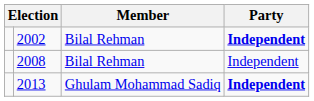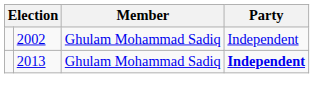(105, 38) Bilal Rehman -> (143, 38) Ghulam Mohammad Sadiq
(266, 38) bold -> (263, 38) normal
- row: (31, 61)
